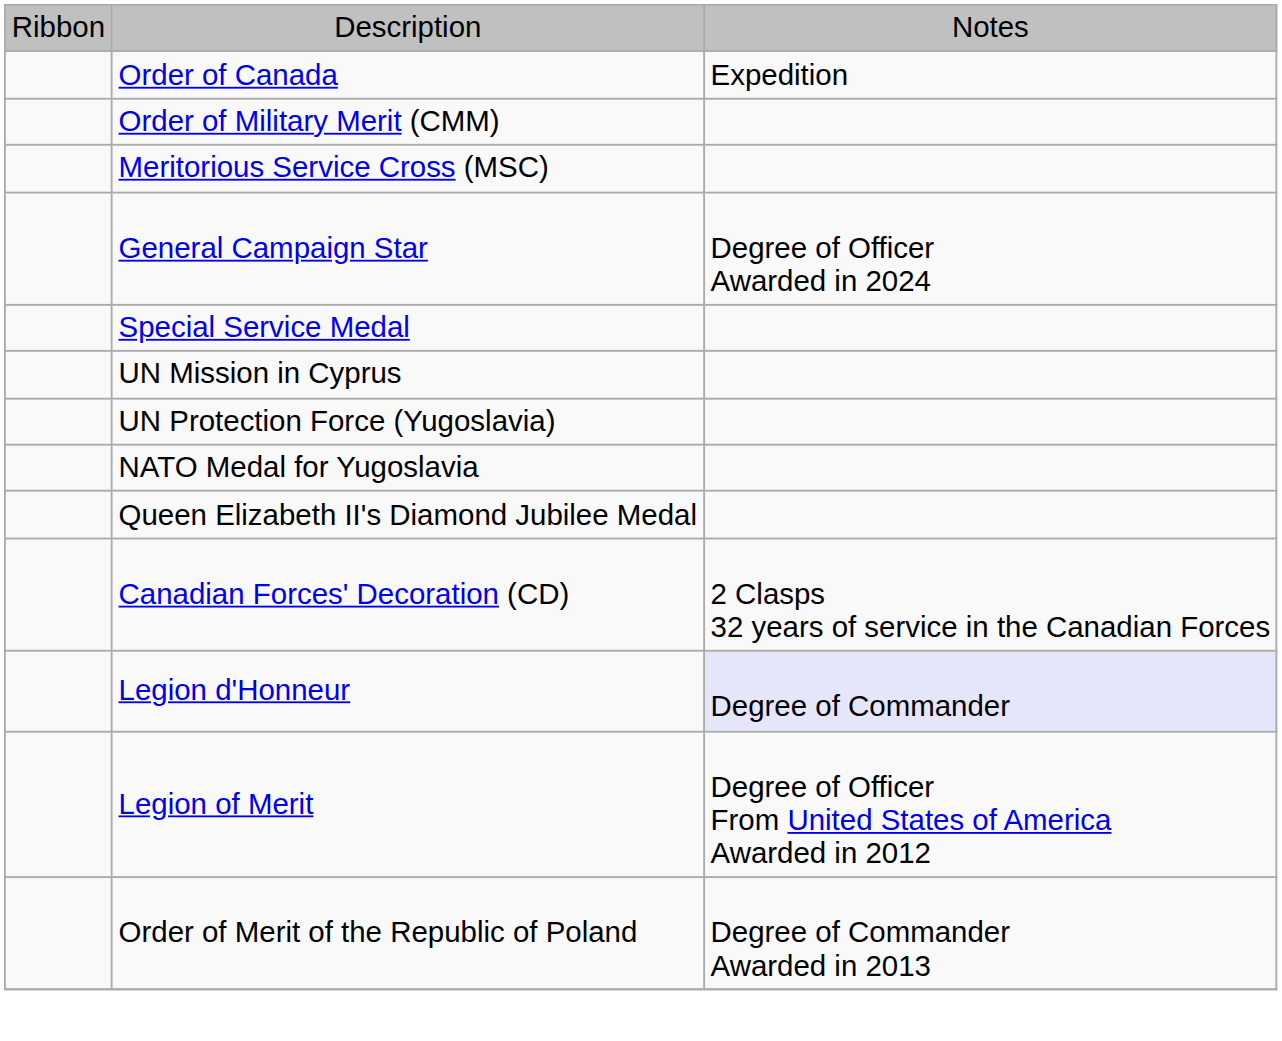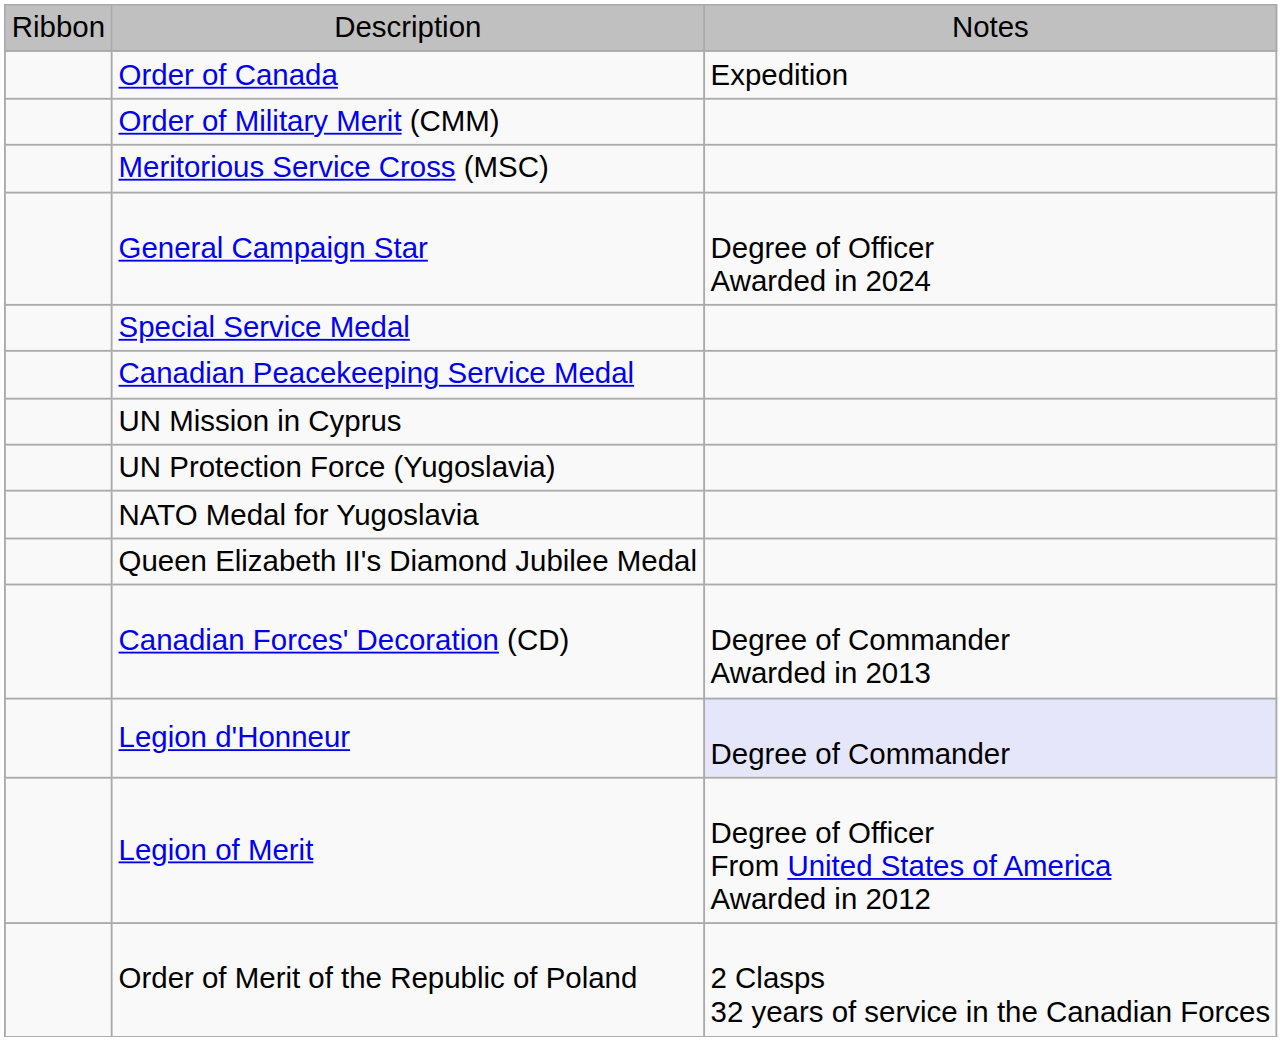+ row: (376, 374)
(990, 610) 2 Clasps 32 years of service in the Canadian Forces -> (860, 657) Degree of Commander Awarded in 2013
(860, 949) Degree of Commander Awarded in 2013 -> (990, 996) 2 Clasps 32 years of service in the Canadian Forces
